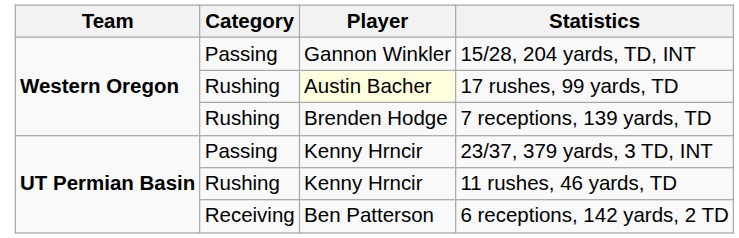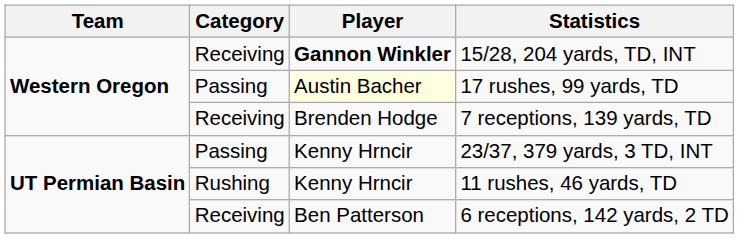(241, 53) Passing -> (240, 53) Receiving
(378, 53) normal -> (373, 53) bold
(242, 86) Rushing -> (231, 86) Passing
(242, 118) Rushing -> (240, 118) Receiving
